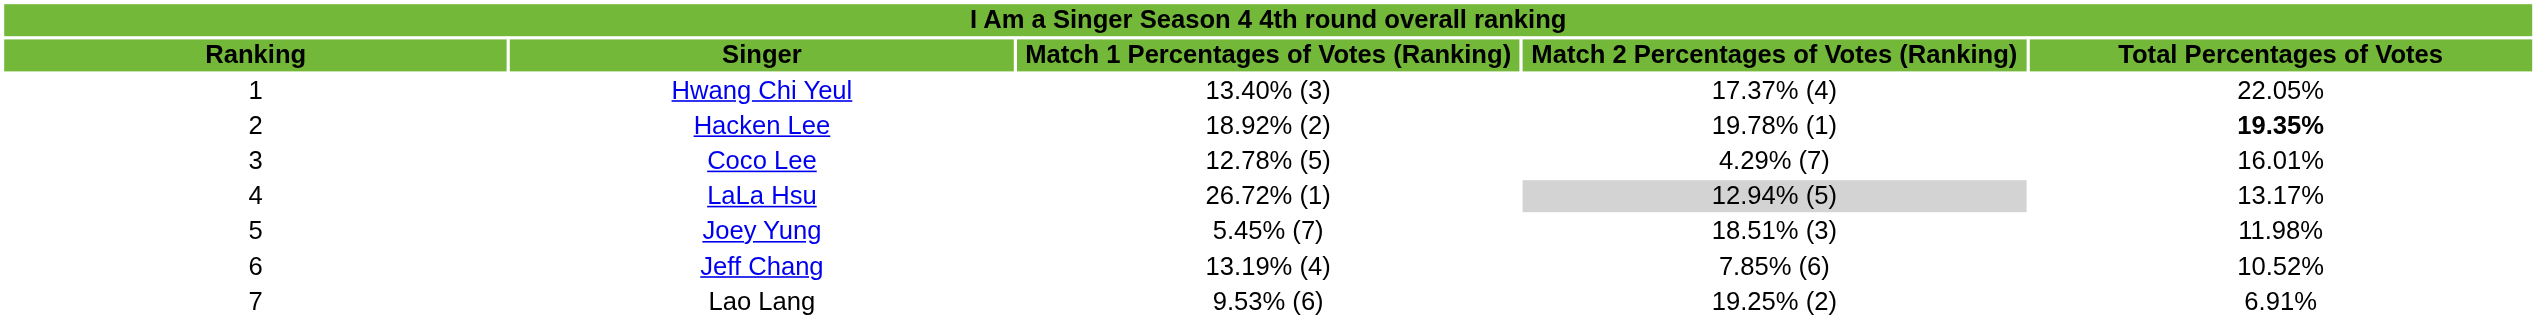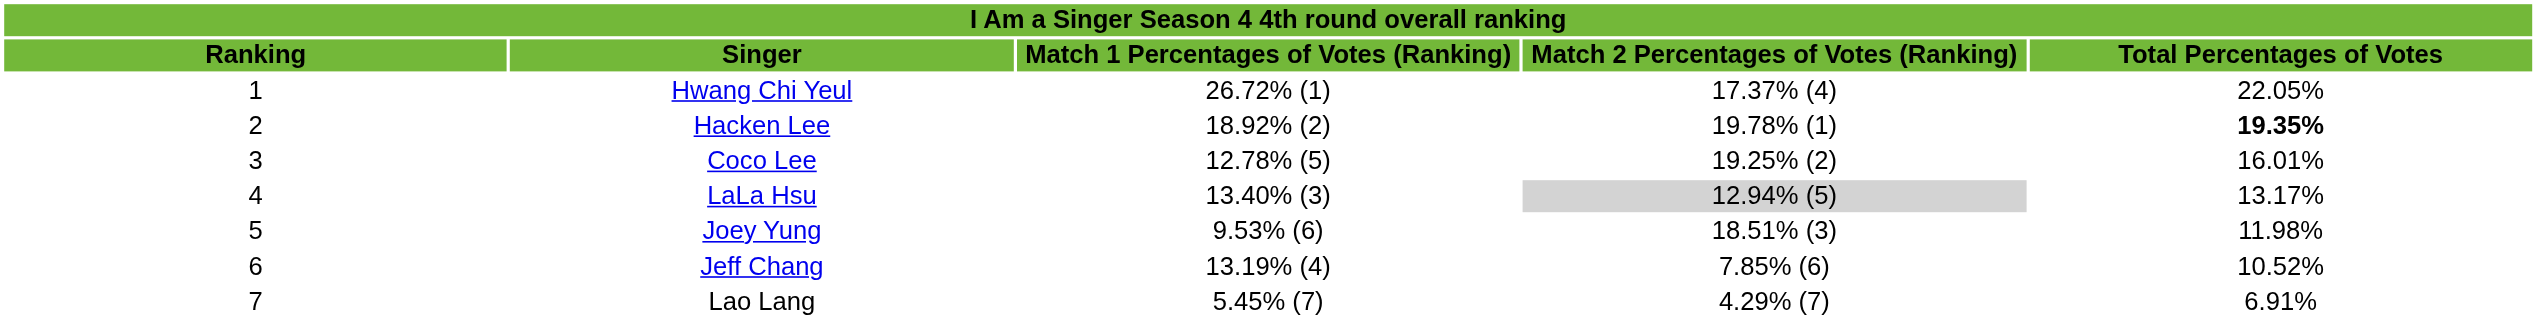(1268, 90) 13.40% (3) -> (1268, 90) 26.72% (1)
(1774, 160) 4.29% (7) -> (1774, 160) 19.25% (2)
(1268, 195) 26.72% (1) -> (1268, 195) 13.40% (3)
(1268, 231) 5.45% (7) -> (1268, 231) 9.53% (6)
(1268, 301) 9.53% (6) -> (1268, 301) 5.45% (7)
(1774, 301) 19.25% (2) -> (1774, 301) 4.29% (7)
